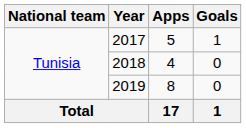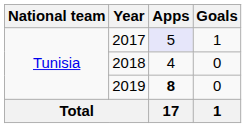(171, 39) no background -> (171, 39) lavender background
(171, 87) normal -> (171, 87) bold
